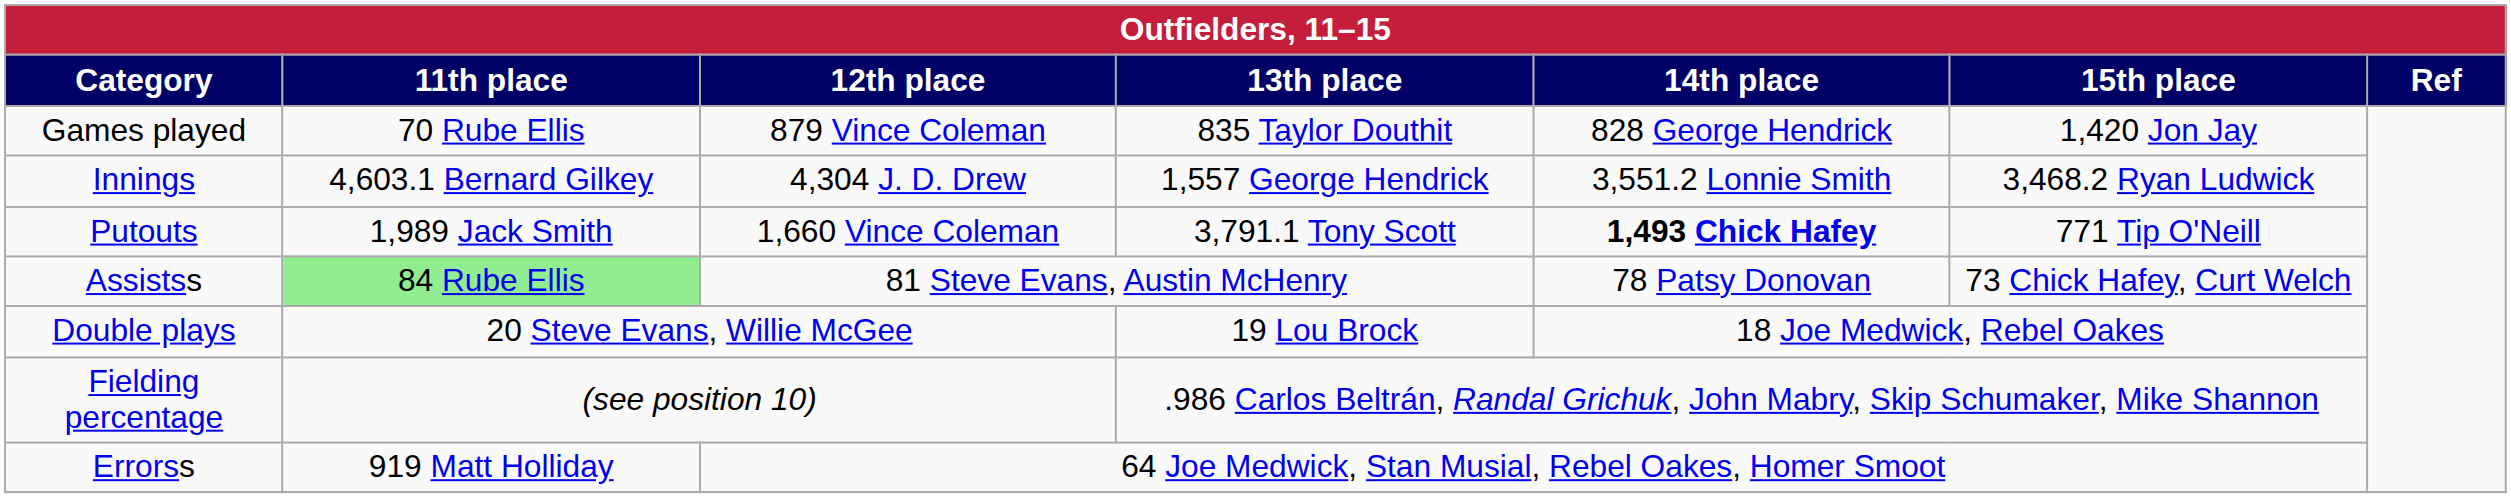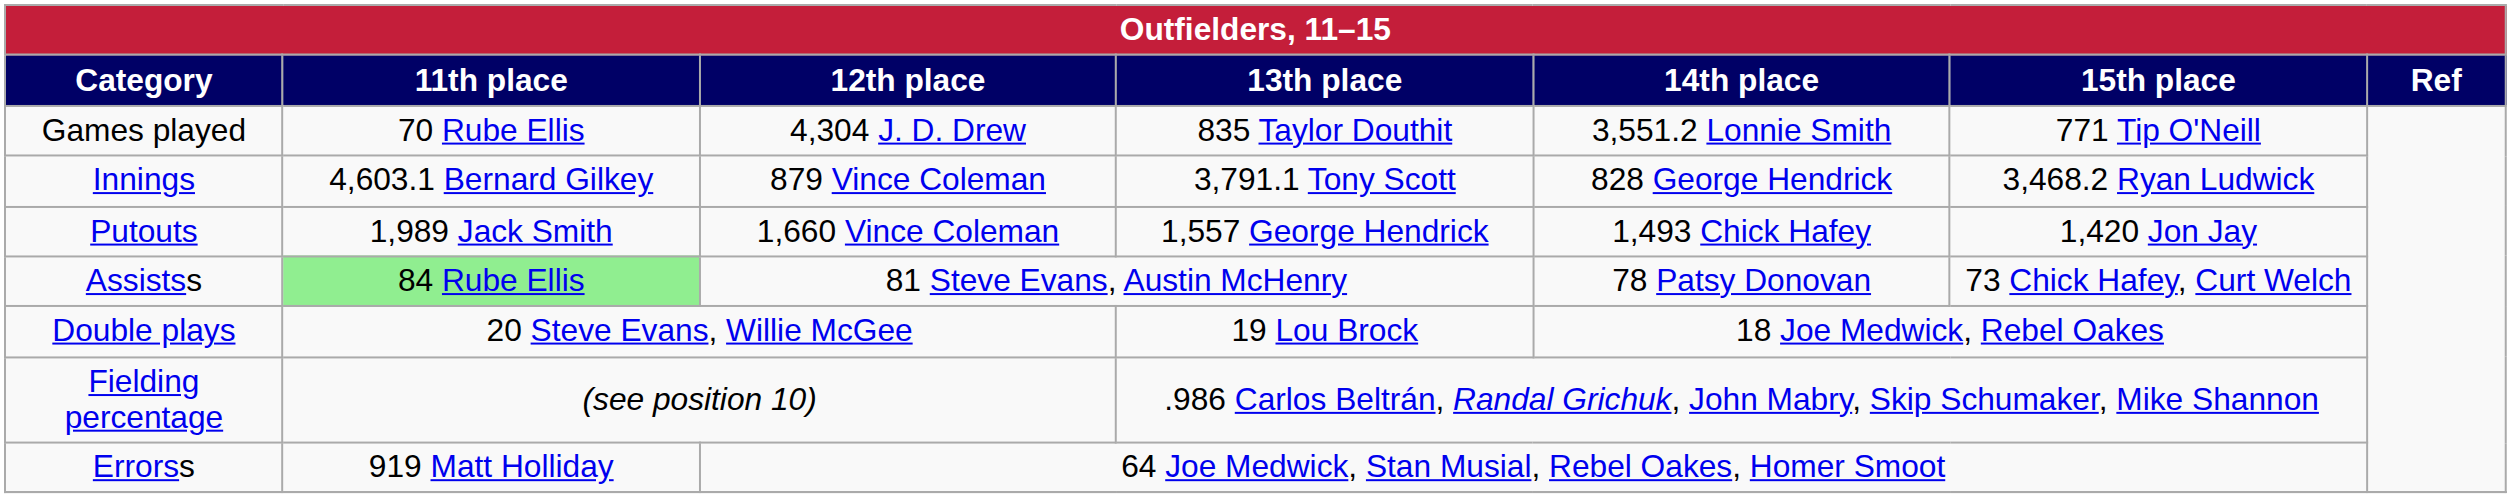(908, 130) 879 Vince Coleman -> (908, 130) 4,304 J. D. Drew
(1742, 130) 828 George Hendrick -> (1742, 130) 3,551.2 Lonnie Smith
(2158, 130) 1,420 Jon Jay -> (2158, 130) 771 Tip O'Neill
(908, 180) 4,304 J. D. Drew -> (908, 180) 879 Vince Coleman
(1325, 180) 1,557 George Hendrick -> (1325, 180) 3,791.1 Tony Scott
(1742, 180) 3,551.2 Lonnie Smith -> (1742, 180) 828 George Hendrick
(1325, 230) 3,791.1 Tony Scott -> (1325, 230) 1,557 George Hendrick
(1742, 230) bold -> (1742, 230) normal
(2158, 230) 771 Tip O'Neill -> (2158, 230) 1,420 Jon Jay
